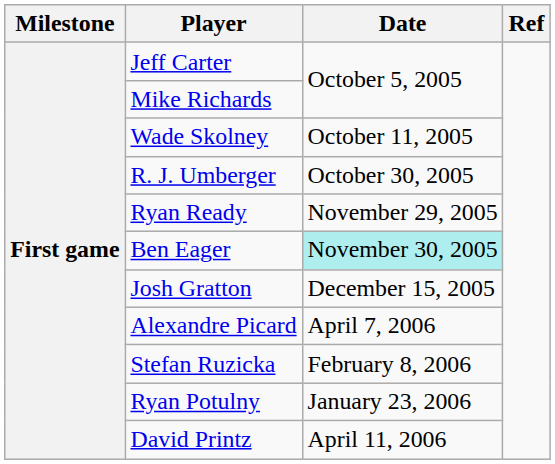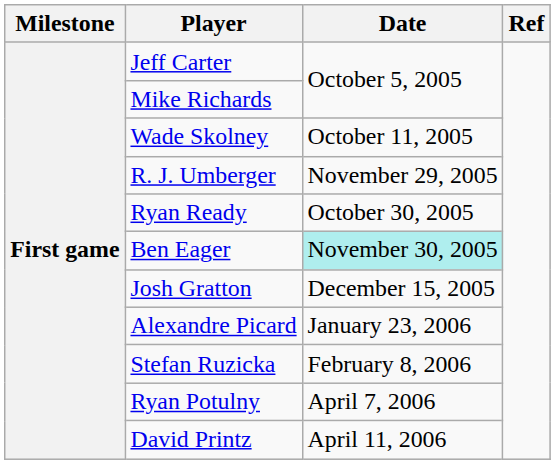(391, 174) October 30, 2005 -> (403, 174) November 29, 2005
(403, 212) November 29, 2005 -> (391, 212) October 30, 2005
(372, 325) April 7, 2006 -> (389, 325) January 23, 2006
(389, 401) January 23, 2006 -> (372, 401) April 7, 2006
